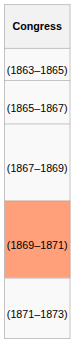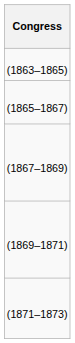(37, 245) lightsalmon background -> (37, 245) no background
